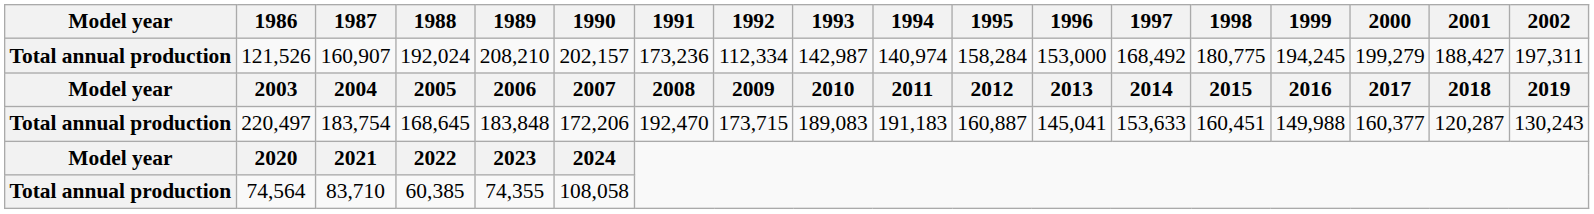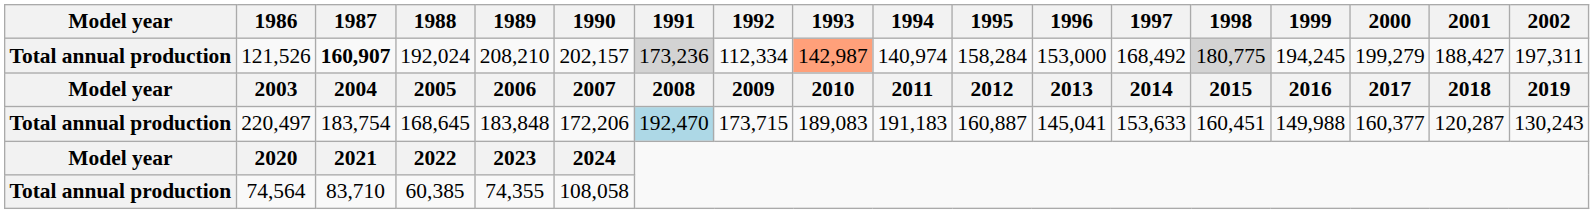(356, 55) normal -> (356, 55) bold
(674, 55) no background -> (674, 55) lightgrey background
(833, 55) no background -> (833, 55) lightsalmon background
(1231, 55) no background -> (1231, 55) lightgrey background
(674, 123) no background -> (674, 123) lightblue background
